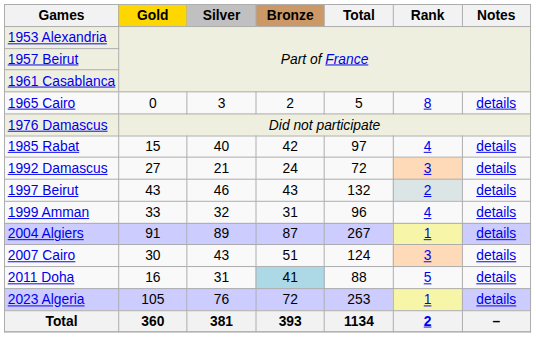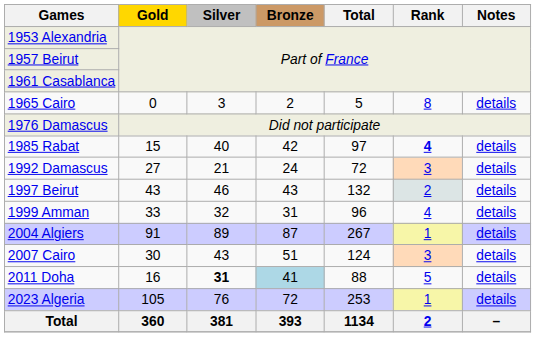(428, 147) normal -> (428, 147) bold
(222, 278) normal -> (222, 278) bold
